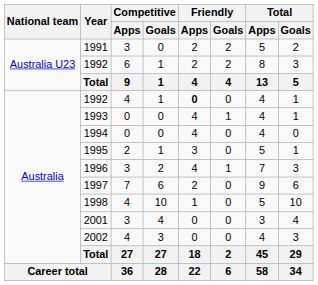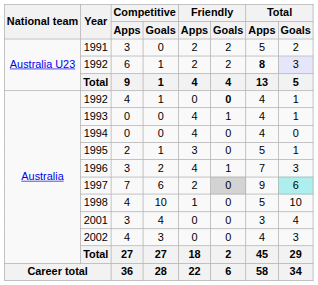(262, 64) normal -> (262, 64) bold
(296, 64) no background -> (296, 64) lavender background
(194, 99) bold -> (194, 99) normal
(228, 99) normal -> (228, 99) bold
(228, 185) no background -> (228, 185) lightgrey background
(296, 185) no background -> (296, 185) paleturquoise background
